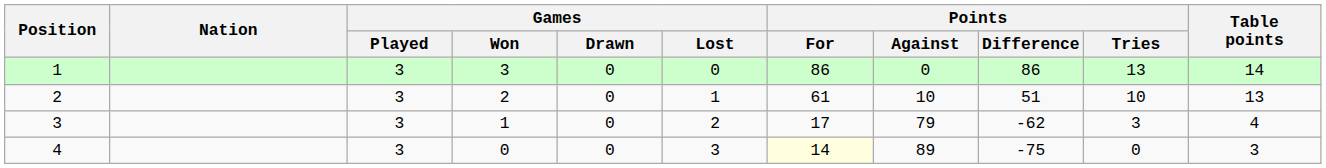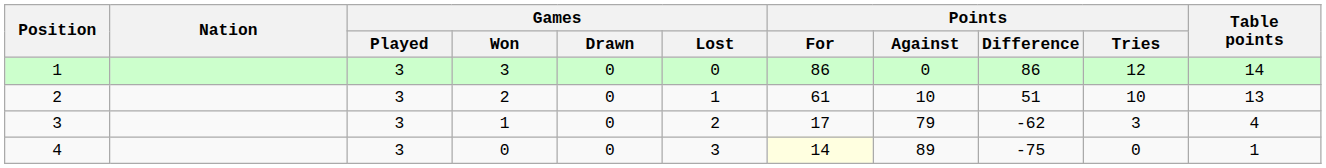(1136, 71) 13 -> (1136, 71) 12
(1254, 150) 3 -> (1254, 150) 1
